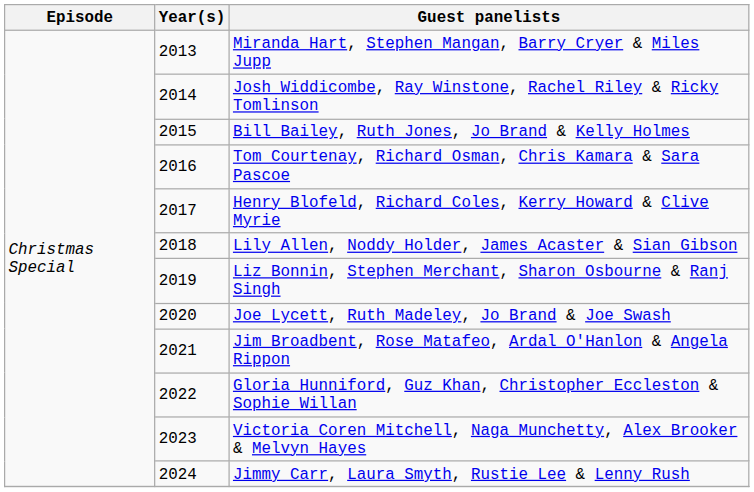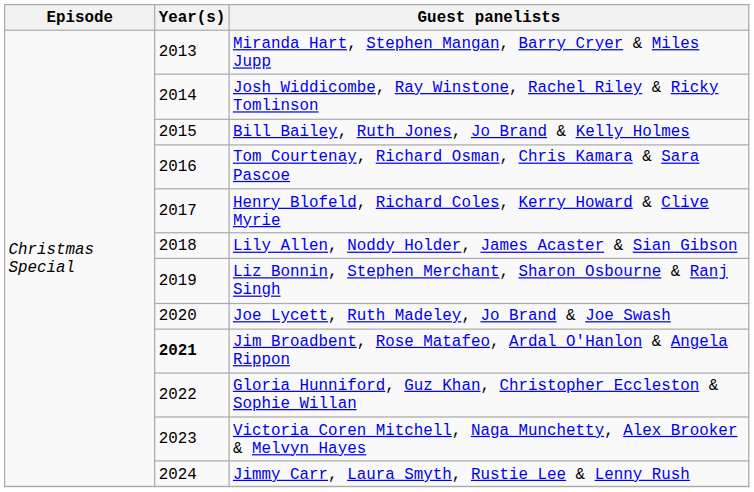(178, 351) normal -> (178, 351) bold
